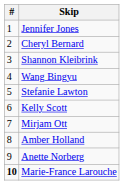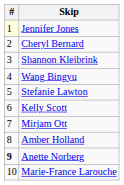(9, 28) no background -> (9, 28) lightyellow background
(9, 156) normal -> (9, 156) bold
(12, 172) bold -> (12, 172) normal
